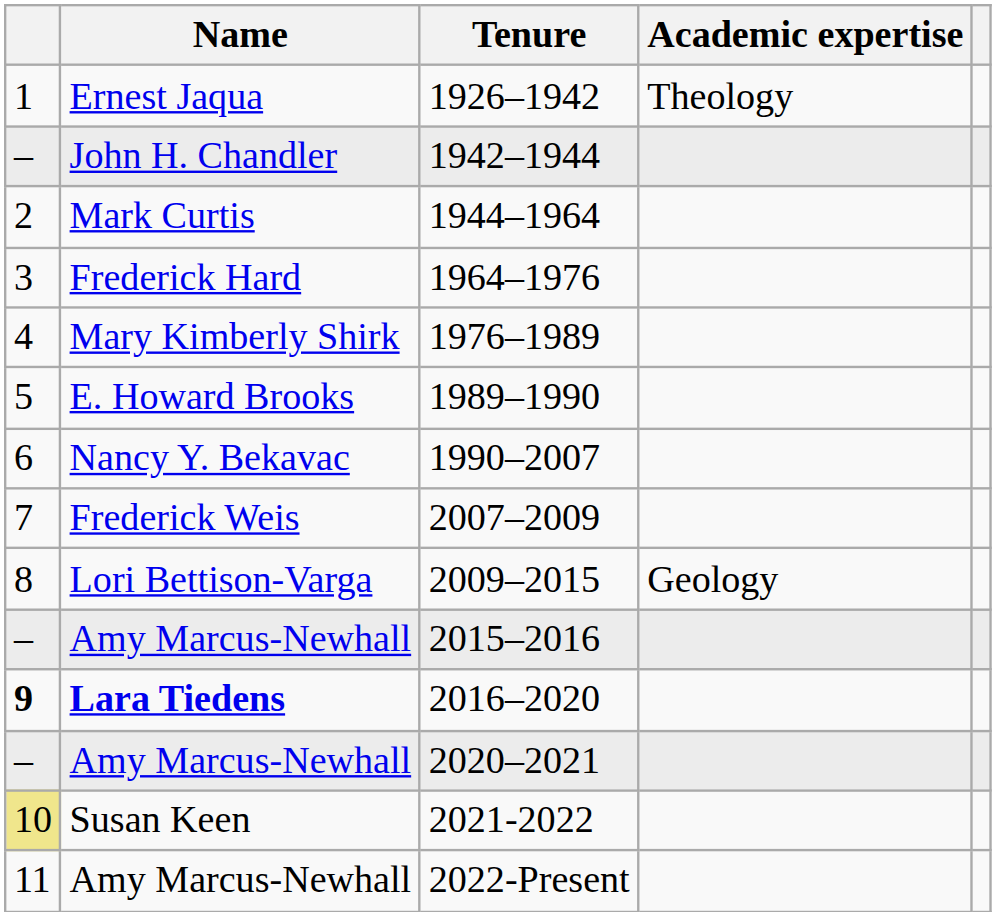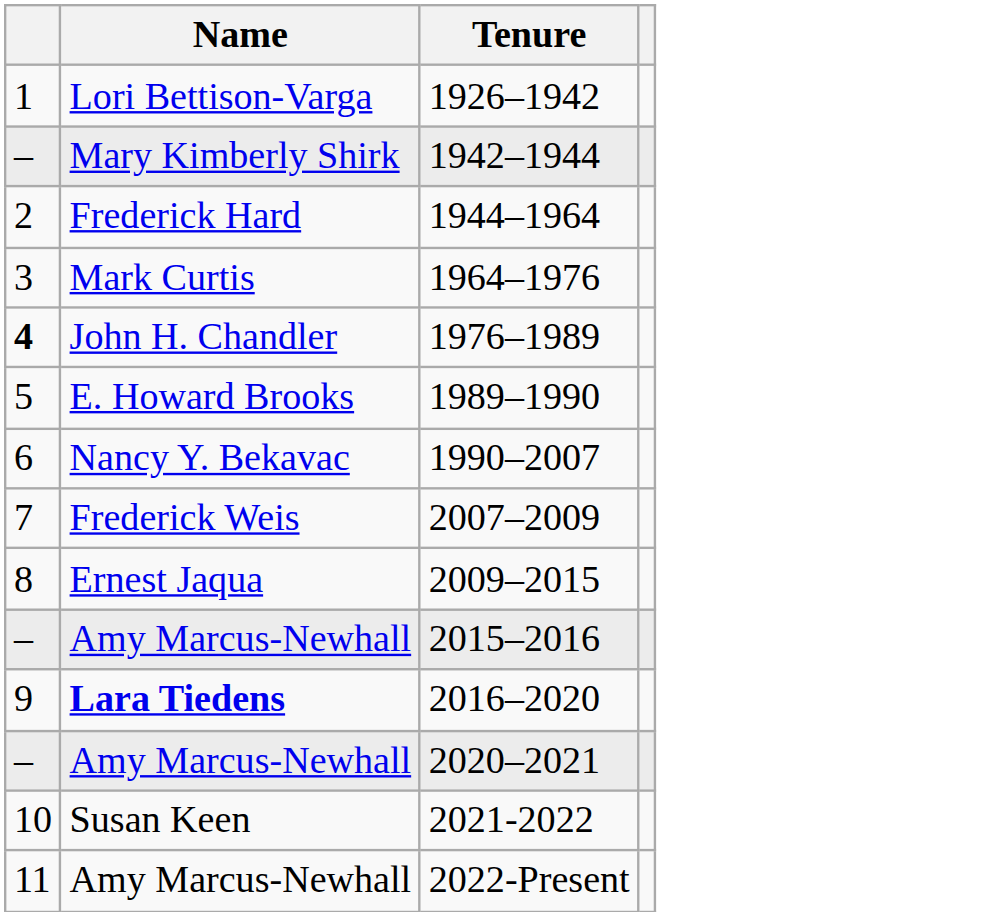- column: (805, 34)
(166, 95) Ernest Jaqua -> (221, 95) Lori Bettison-Varga
(203, 155) John H. Chandler -> (235, 155) Mary Kimberly Shirk
(162, 215) Mark Curtis -> (185, 215) Frederick Hard
(185, 276) Frederick Hard -> (162, 276) Mark Curtis
(23, 336) normal -> (23, 336) bold
(235, 336) Mary Kimberly Shirk -> (203, 336) John H. Chandler
(221, 578) Lori Bettison-Varga -> (166, 578) Ernest Jaqua
(23, 699) bold -> (23, 699) normal
(33, 819) khaki background -> (33, 819) no background
